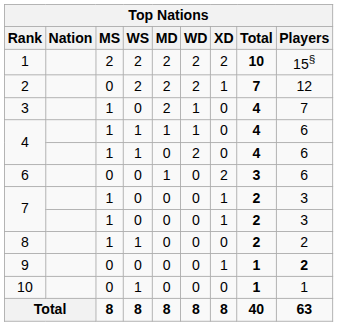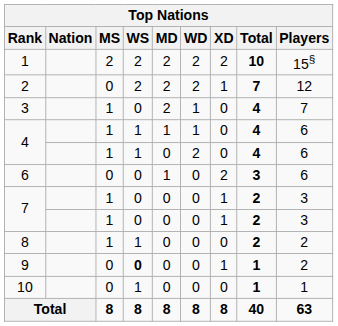(138, 265) normal -> (138, 265) bold
(304, 265) bold -> (304, 265) normal
